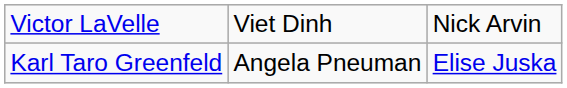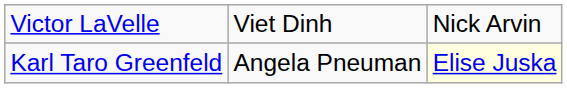(495, 62) no background -> (495, 62) lightyellow background
